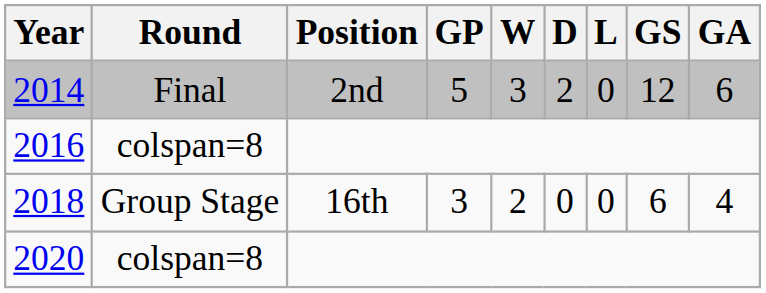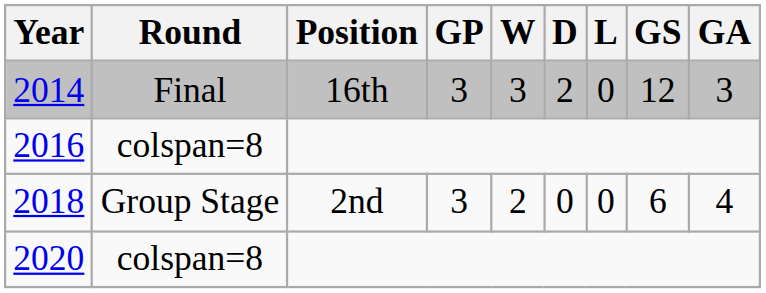(357, 88) 2nd -> (357, 88) 16th
(459, 88) 5 -> (459, 88) 3
(724, 88) 6 -> (724, 88) 3
(357, 201) 16th -> (357, 201) 2nd
